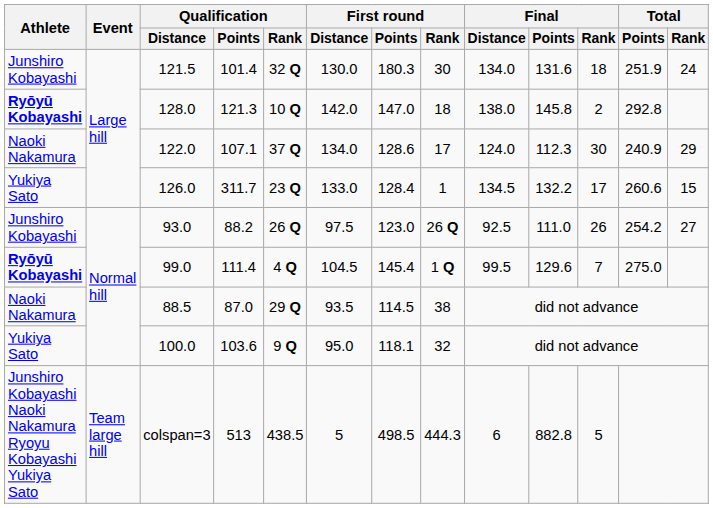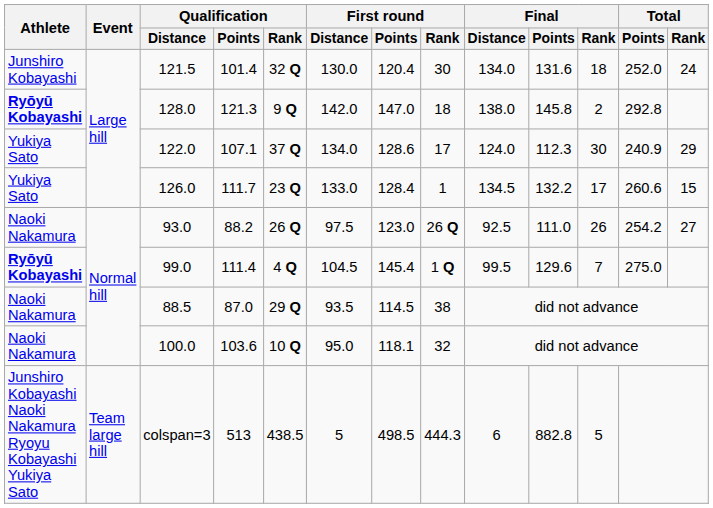(396, 70) 180.3 -> (396, 70) 120.4
(643, 70) 251.9 -> (643, 70) 252.0
(285, 109) 10 Q -> (285, 109) 9 Q
(42, 149) Naoki Nakamura -> (30, 149) Yukiya Sato
(239, 188) 311.7 -> (239, 188) 111.7
(42, 228) Junshiro Kobayashi -> (42, 228) Naoki Nakamura
(30, 346) Yukiya Sato -> (42, 346) Naoki Nakamura
(285, 346) 9 Q -> (285, 346) 10 Q
